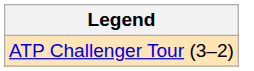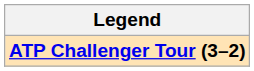(121, 50) normal -> (127, 50) bold
